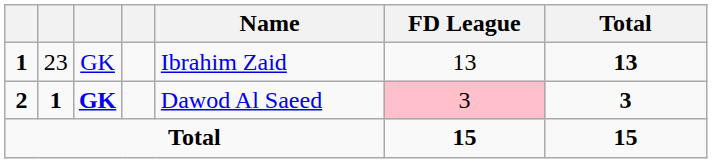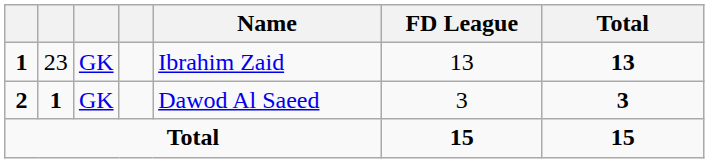(98, 99) bold -> (96, 99) normal
(464, 99) pink background -> (462, 99) no background
